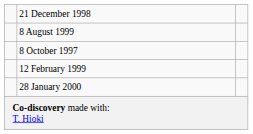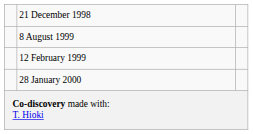- row: (48, 50)
